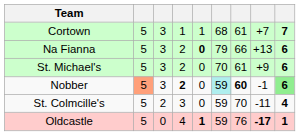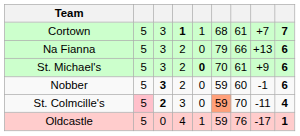(182, 31) normal -> (182, 31) bold
(202, 49) bold -> (202, 49) normal
(202, 67) normal -> (202, 67) bold
(144, 85) lightsalmon background -> (144, 85) no background
(163, 85) normal -> (163, 85) bold
(182, 85) bold -> (182, 85) normal
(221, 85) paleturquoise background -> (221, 85) no background
(241, 85) bold -> (241, 85) normal
(285, 85) lightgreen background -> (285, 85) no background
(144, 103) no background -> (144, 103) pink background
(163, 103) normal -> (163, 103) bold
(221, 103) no background -> (221, 103) lightsalmon background
(202, 121) bold -> (202, 121) normal
(263, 121) bold -> (263, 121) normal
